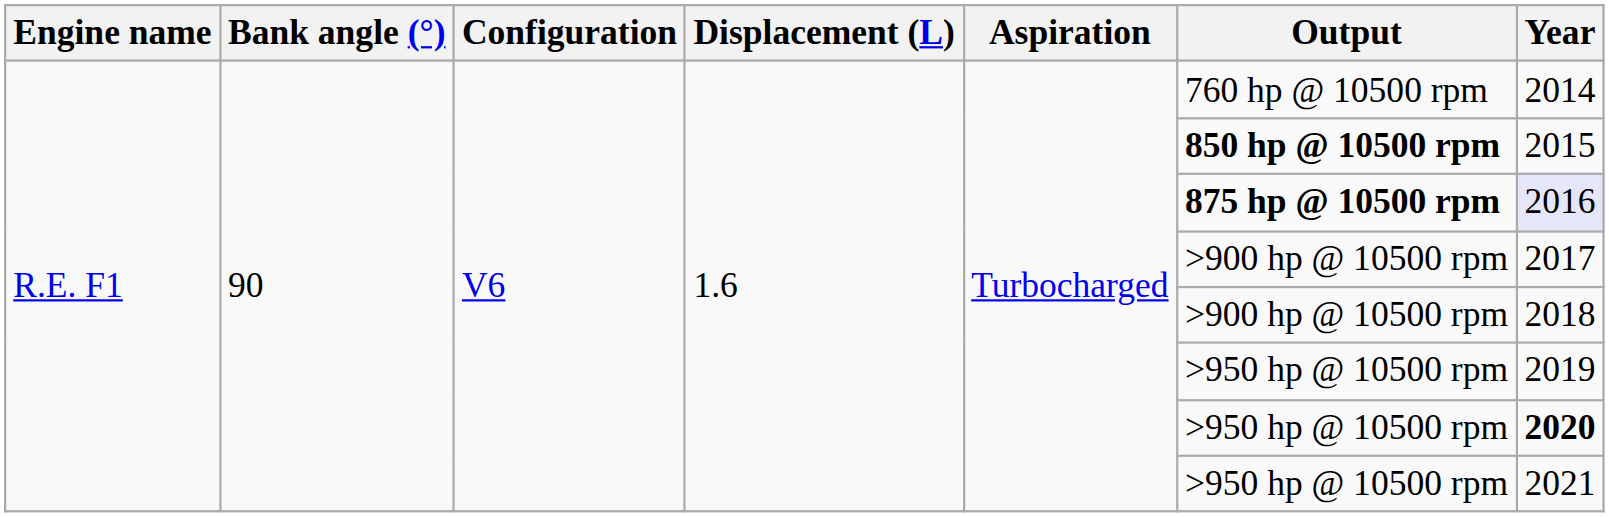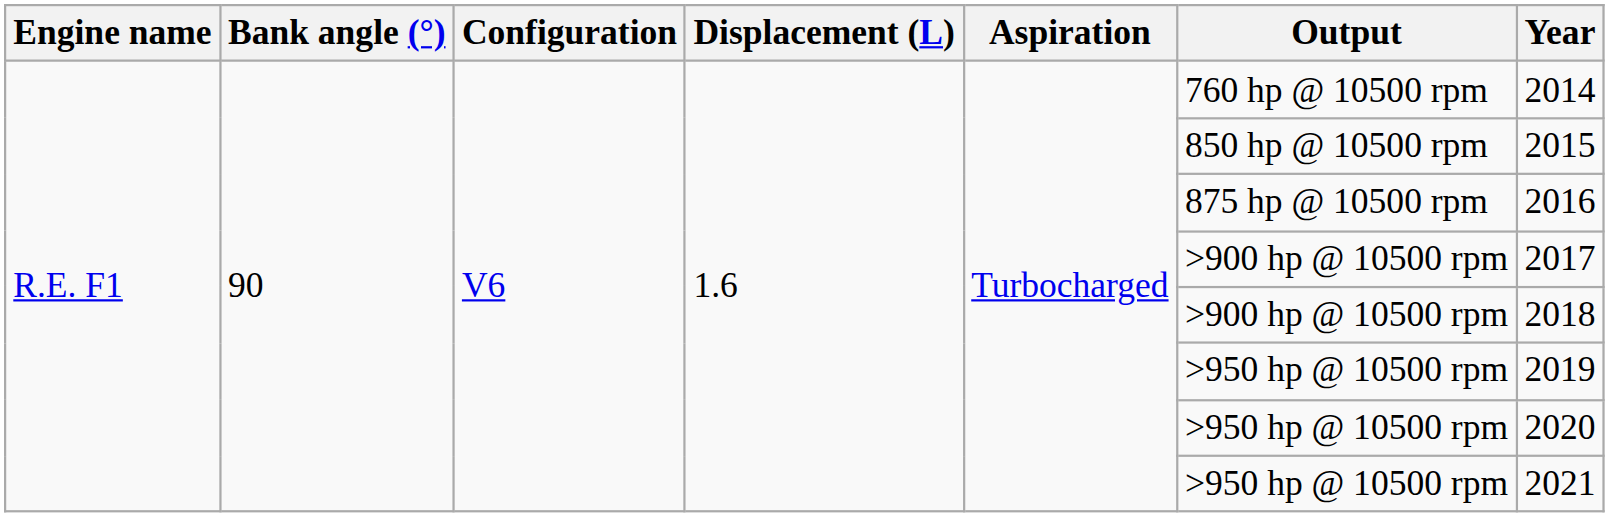(1343, 145) bold -> (1336, 145) normal
(1343, 201) bold -> (1336, 201) normal
(1560, 201) lavender background -> (1560, 201) no background
(1560, 426) bold -> (1560, 426) normal
